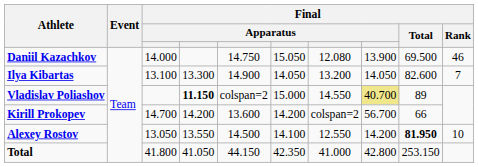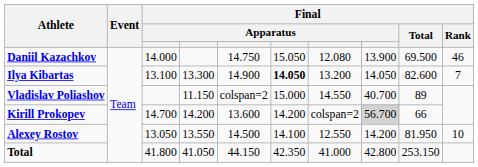(289, 76) normal -> (289, 76) bold
(198, 95) bold -> (198, 95) normal
(380, 95) khaki background -> (380, 95) no background
(380, 114) no background -> (380, 114) lightgrey background
(421, 134) bold -> (421, 134) normal
